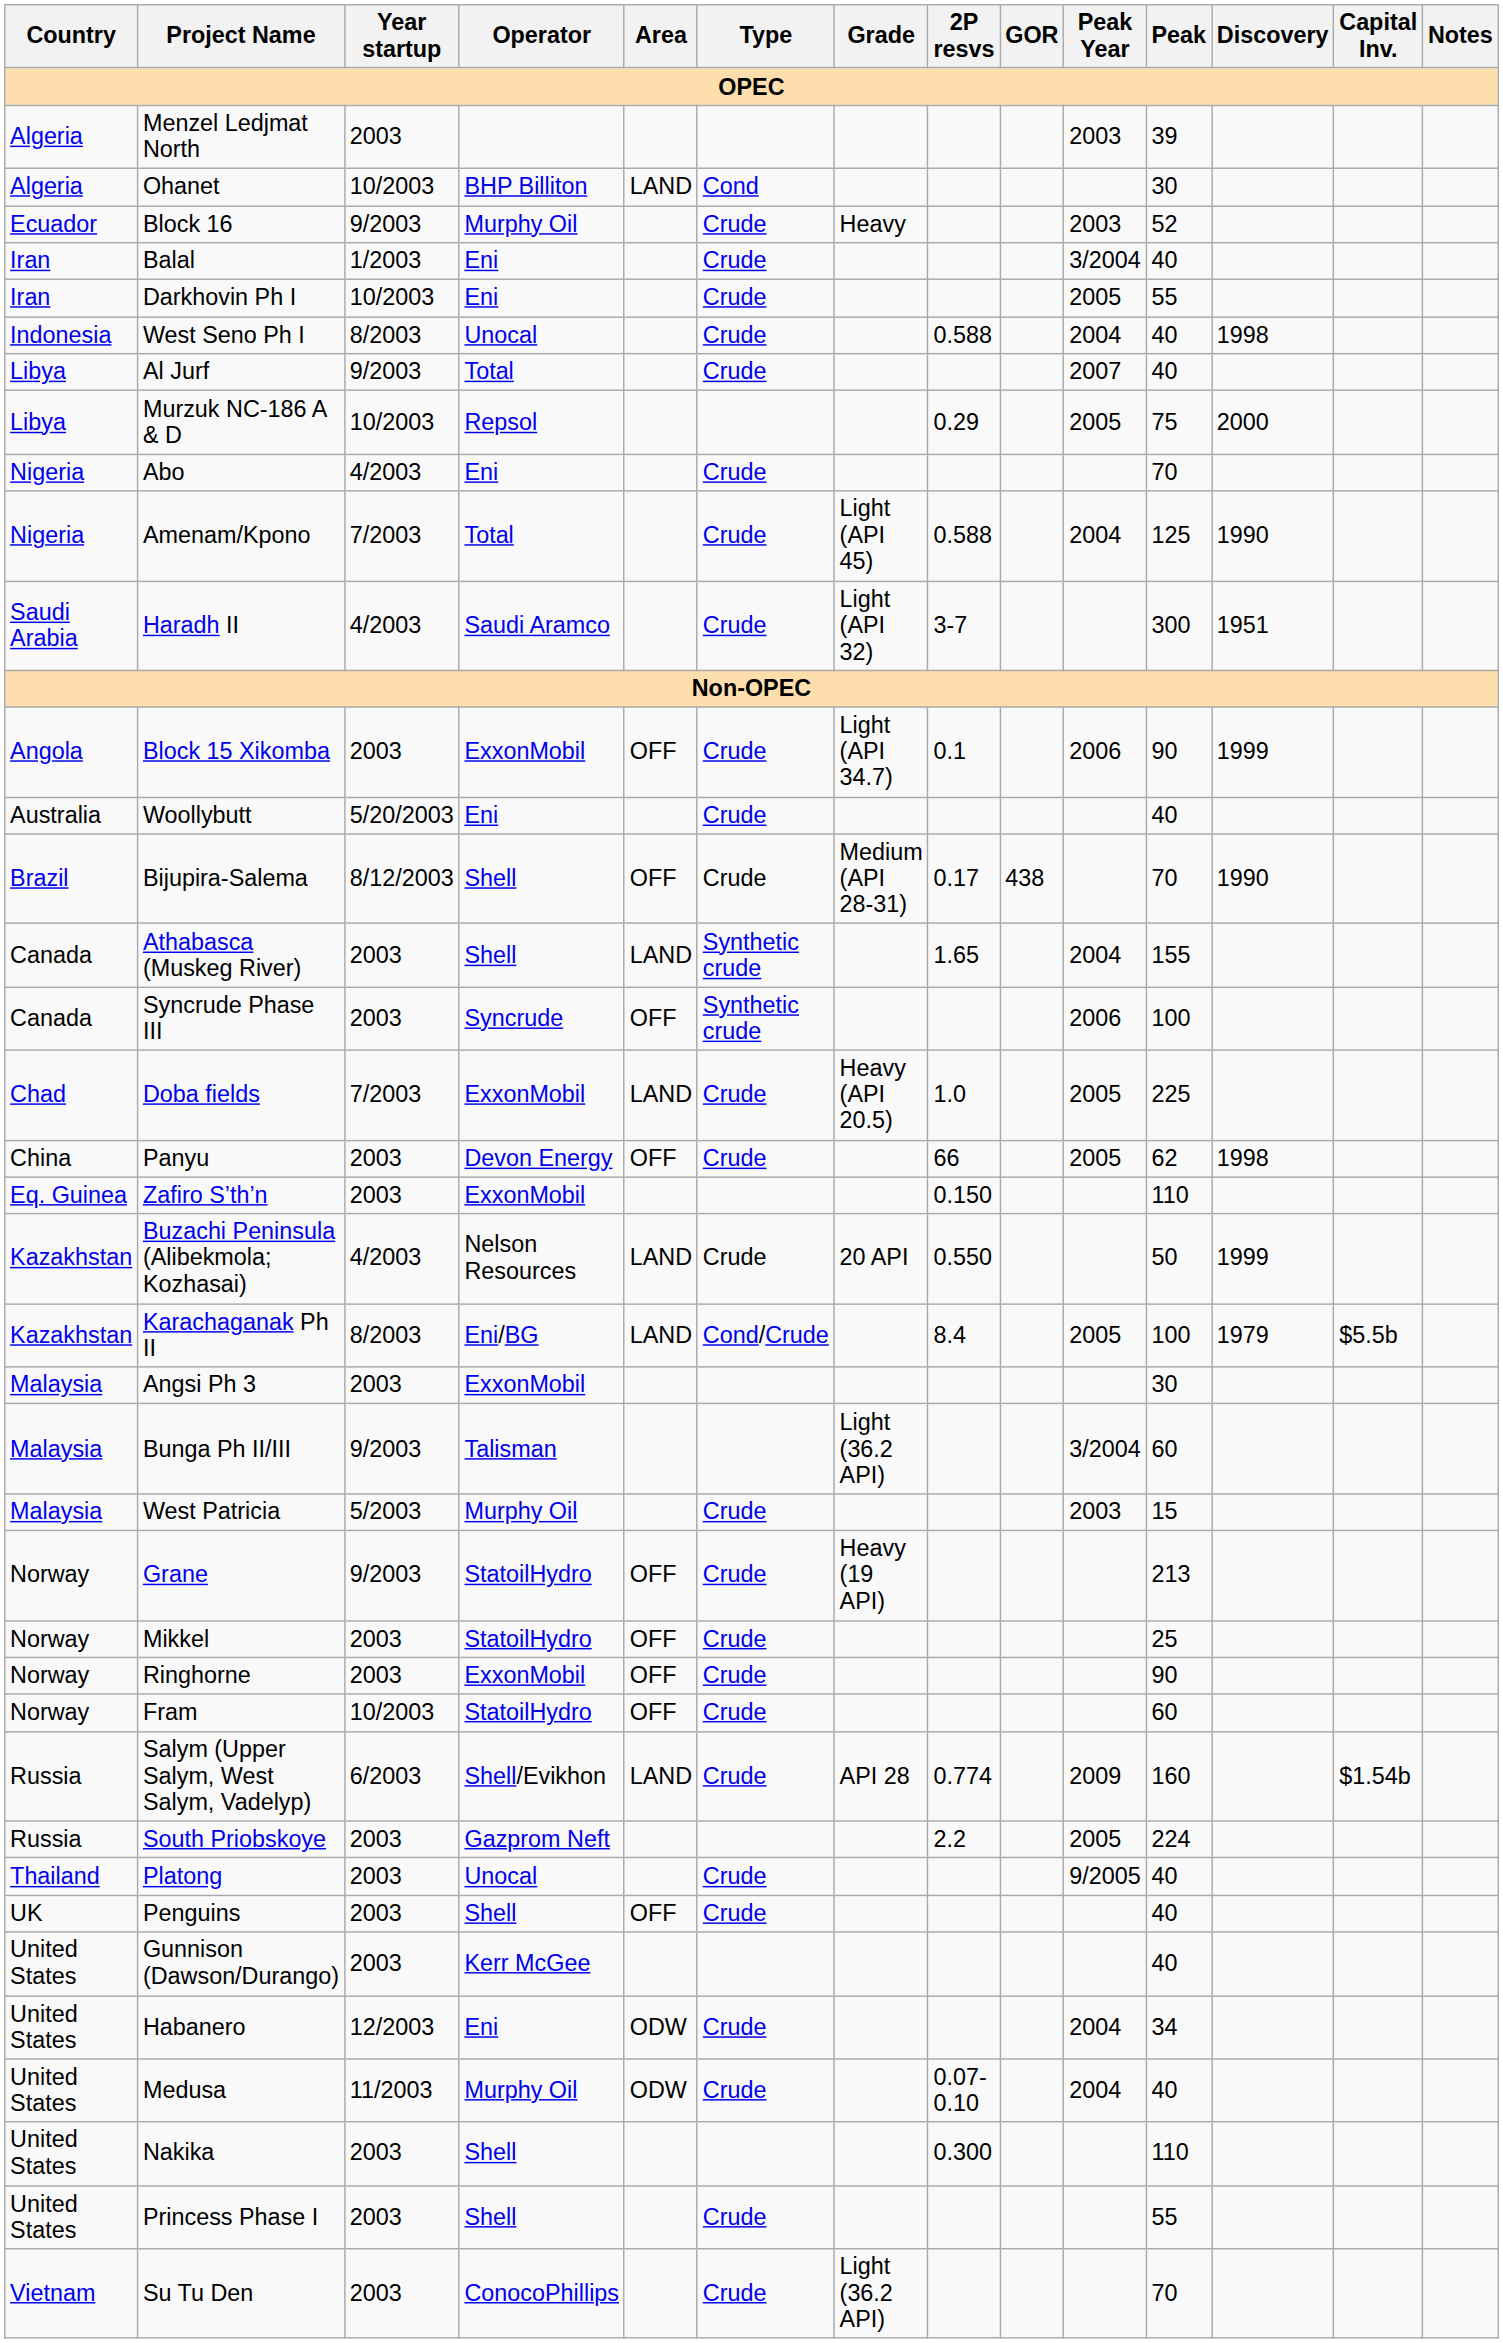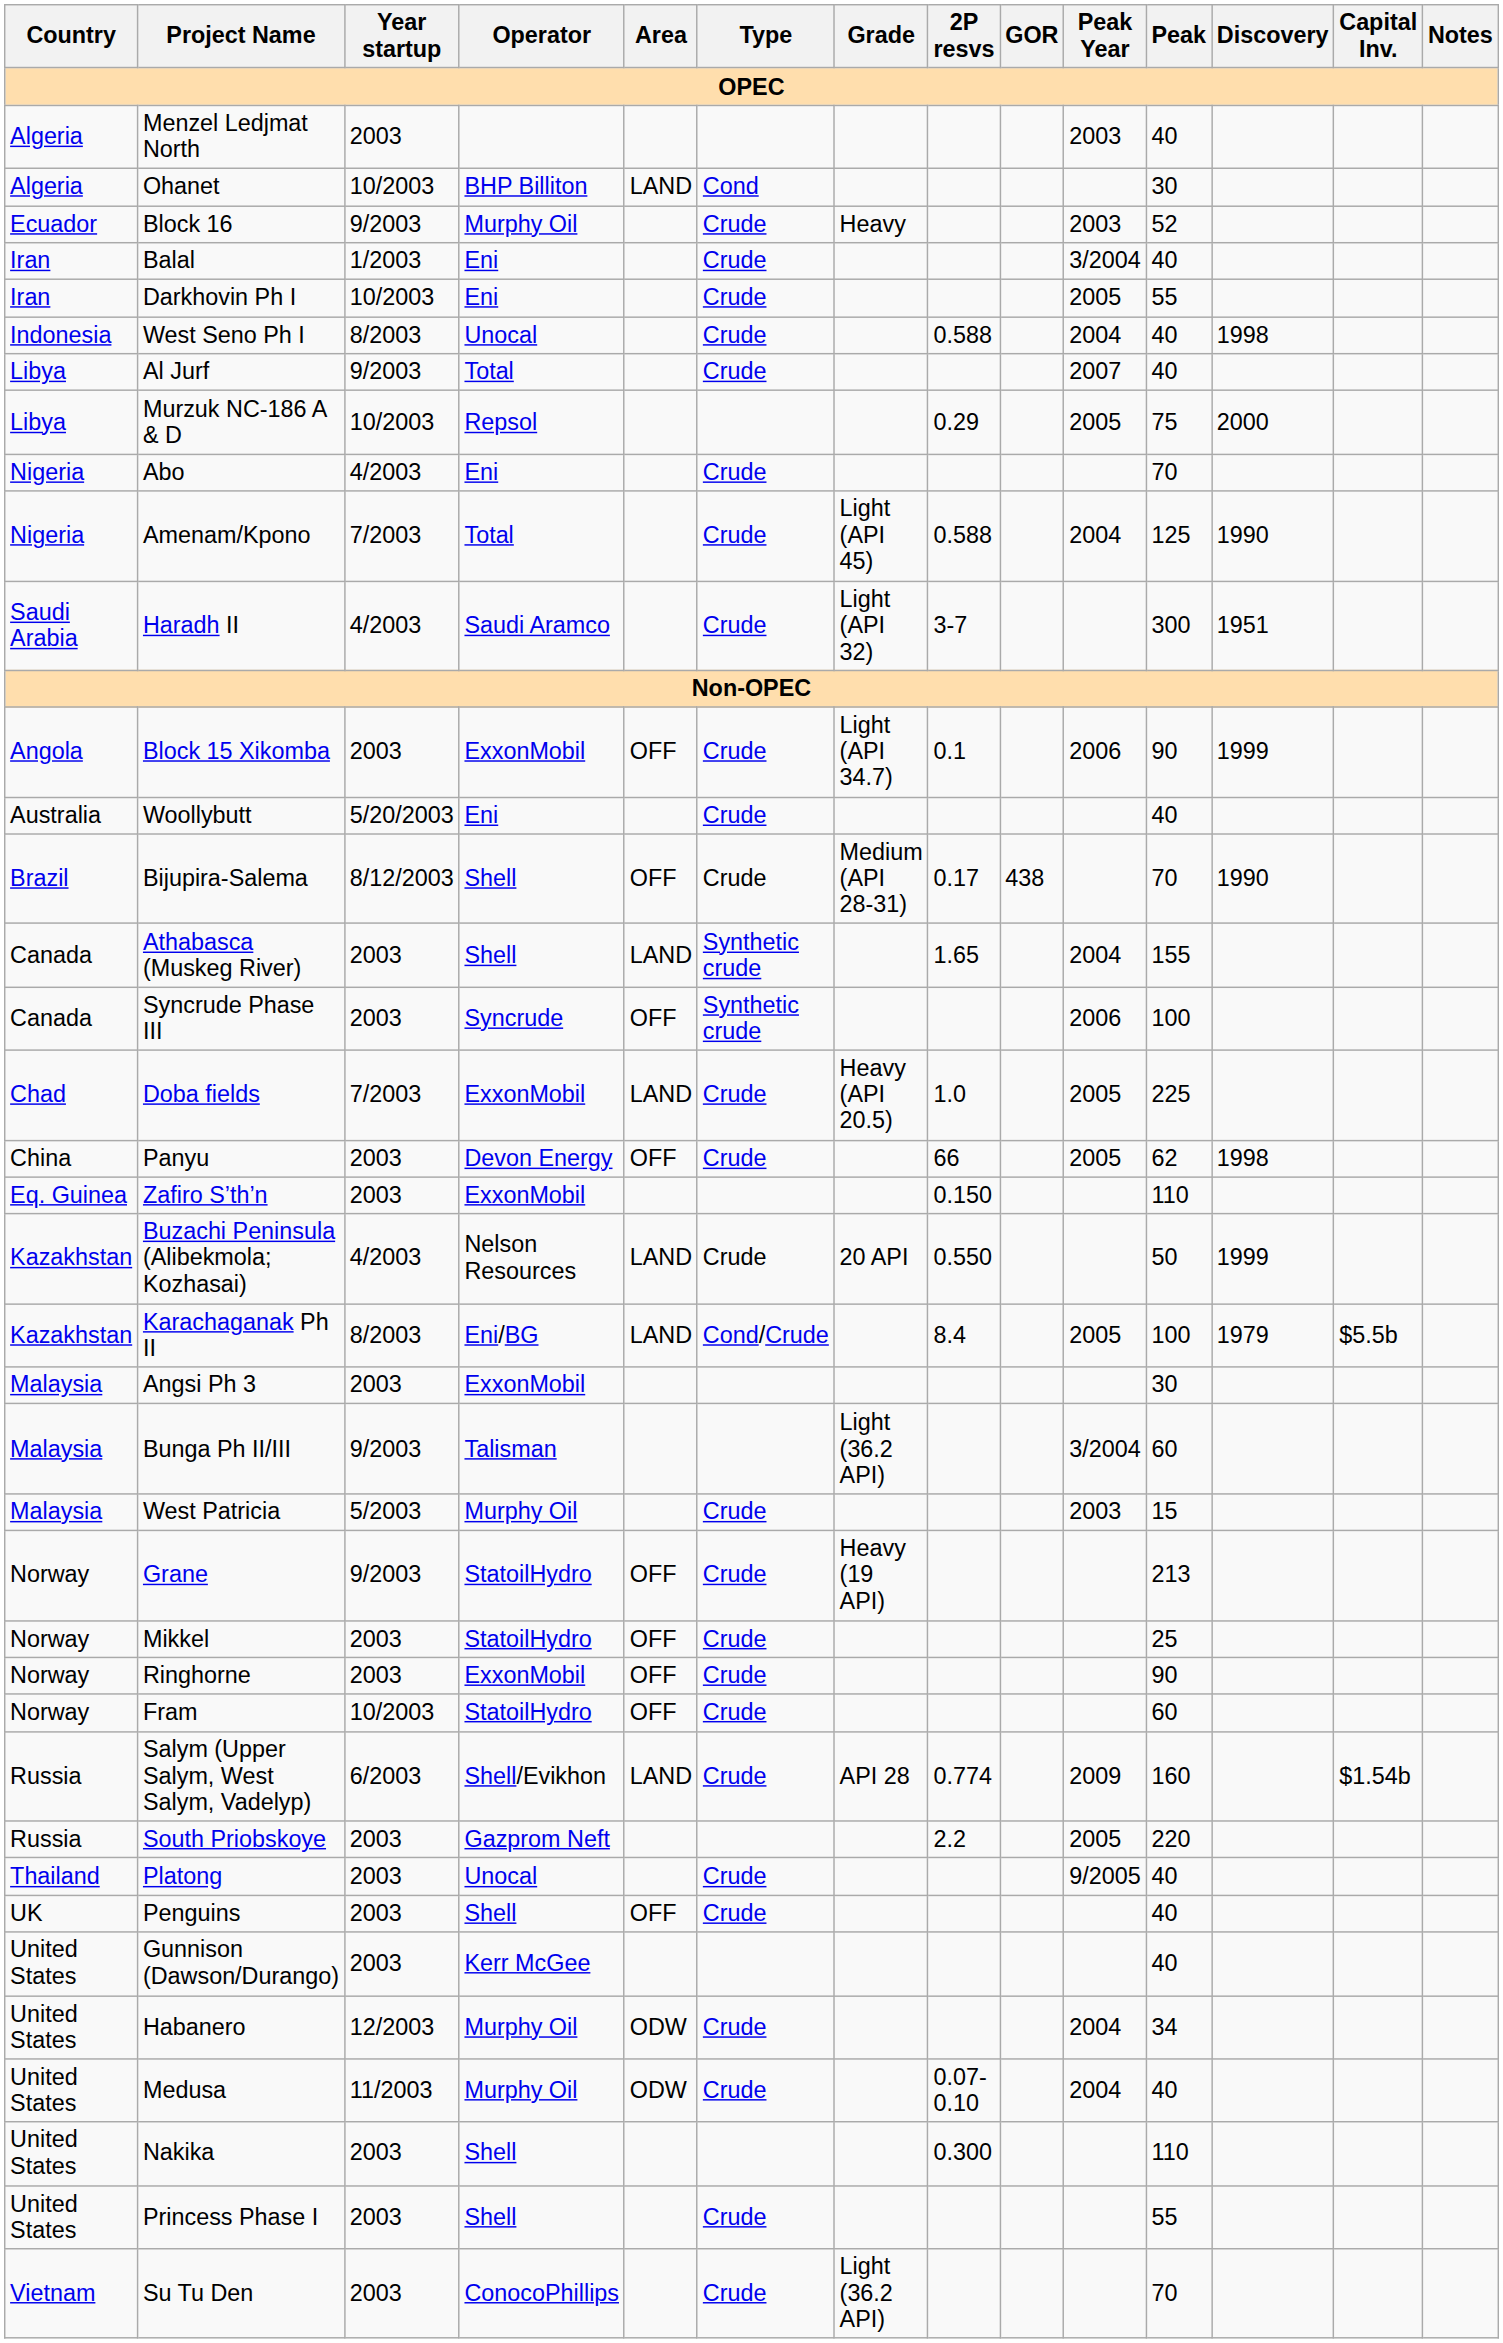(1164, 136) 39 -> (1164, 136) 40
(1171, 1839) 224 -> (1171, 1839) 220
(481, 2026) Eni -> (521, 2026) Murphy Oil
